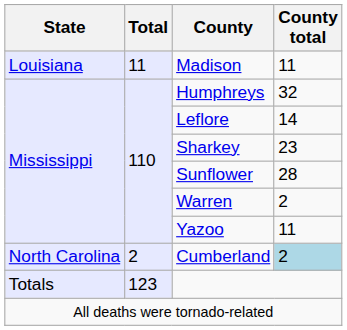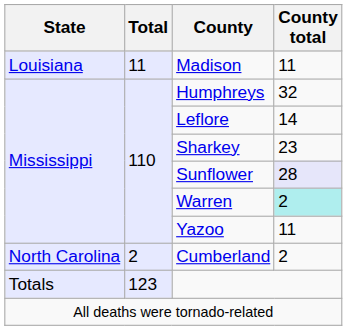(288, 174) no background -> (288, 174) lavender background
(283, 202) no background -> (283, 202) paleturquoise background
(283, 256) lightblue background -> (283, 256) no background
